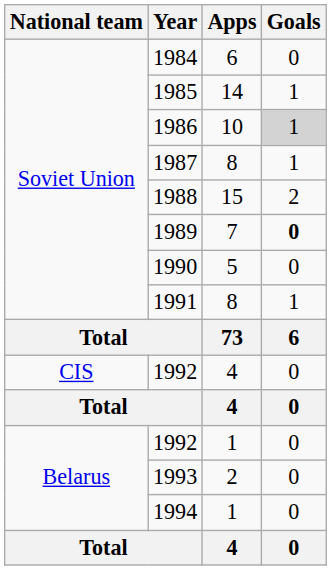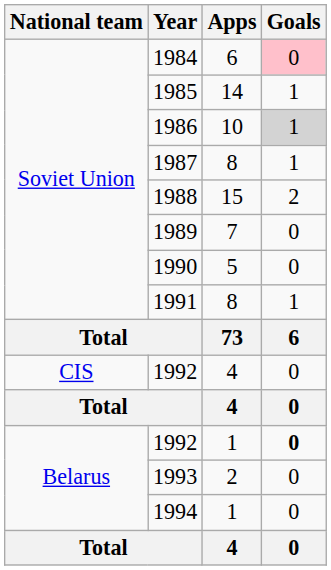(294, 57) no background -> (294, 57) pink background
(294, 232) bold -> (294, 232) normal
(294, 442) normal -> (294, 442) bold
